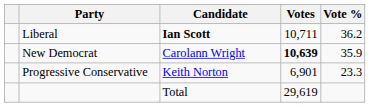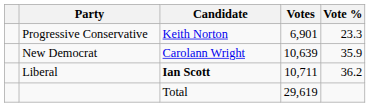rows swapped: (40, 33) <-> (85, 72)
(301, 53) bold -> (301, 53) normal
